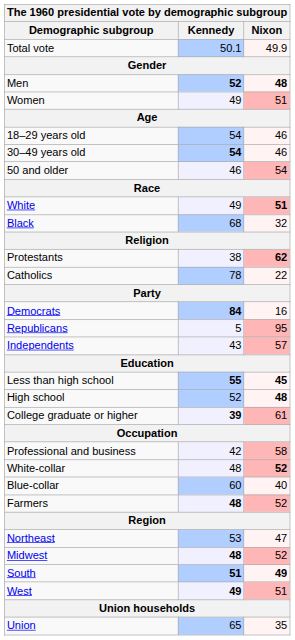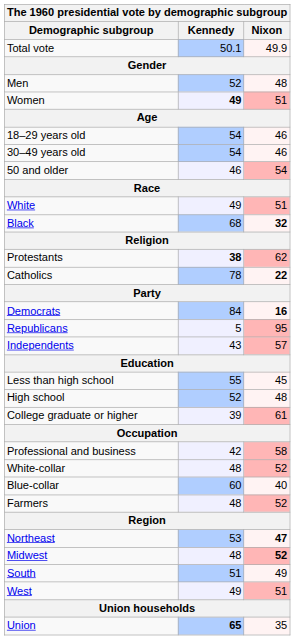(235, 83) bold -> (235, 83) normal
(281, 83) bold -> (281, 83) normal
(235, 100) normal -> (235, 100) bold
(235, 153) bold -> (235, 153) normal
(281, 205) bold -> (281, 205) normal
(281, 223) normal -> (281, 223) bold
(235, 258) normal -> (235, 258) bold
(281, 258) bold -> (281, 258) normal
(281, 275) normal -> (281, 275) bold
(235, 310) bold -> (235, 310) normal
(281, 310) normal -> (281, 310) bold
(235, 380) bold -> (235, 380) normal
(281, 380) bold -> (281, 380) normal
(281, 398) bold -> (281, 398) normal
(235, 415) bold -> (235, 415) normal
(281, 468) bold -> (281, 468) normal
(235, 503) bold -> (235, 503) normal
(281, 538) normal -> (281, 538) bold
(235, 556) bold -> (235, 556) normal
(281, 556) normal -> (281, 556) bold
(235, 573) bold -> (235, 573) normal
(281, 573) bold -> (281, 573) normal
(235, 591) bold -> (235, 591) normal
(235, 626) normal -> (235, 626) bold
